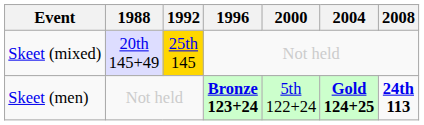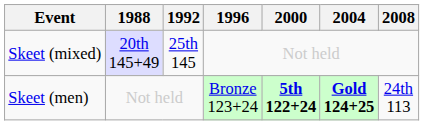(183, 52) gold background -> (183, 52) no background
(233, 97) bold -> (233, 97) normal
(291, 97) normal -> (291, 97) bold
(398, 97) bold -> (398, 97) normal
